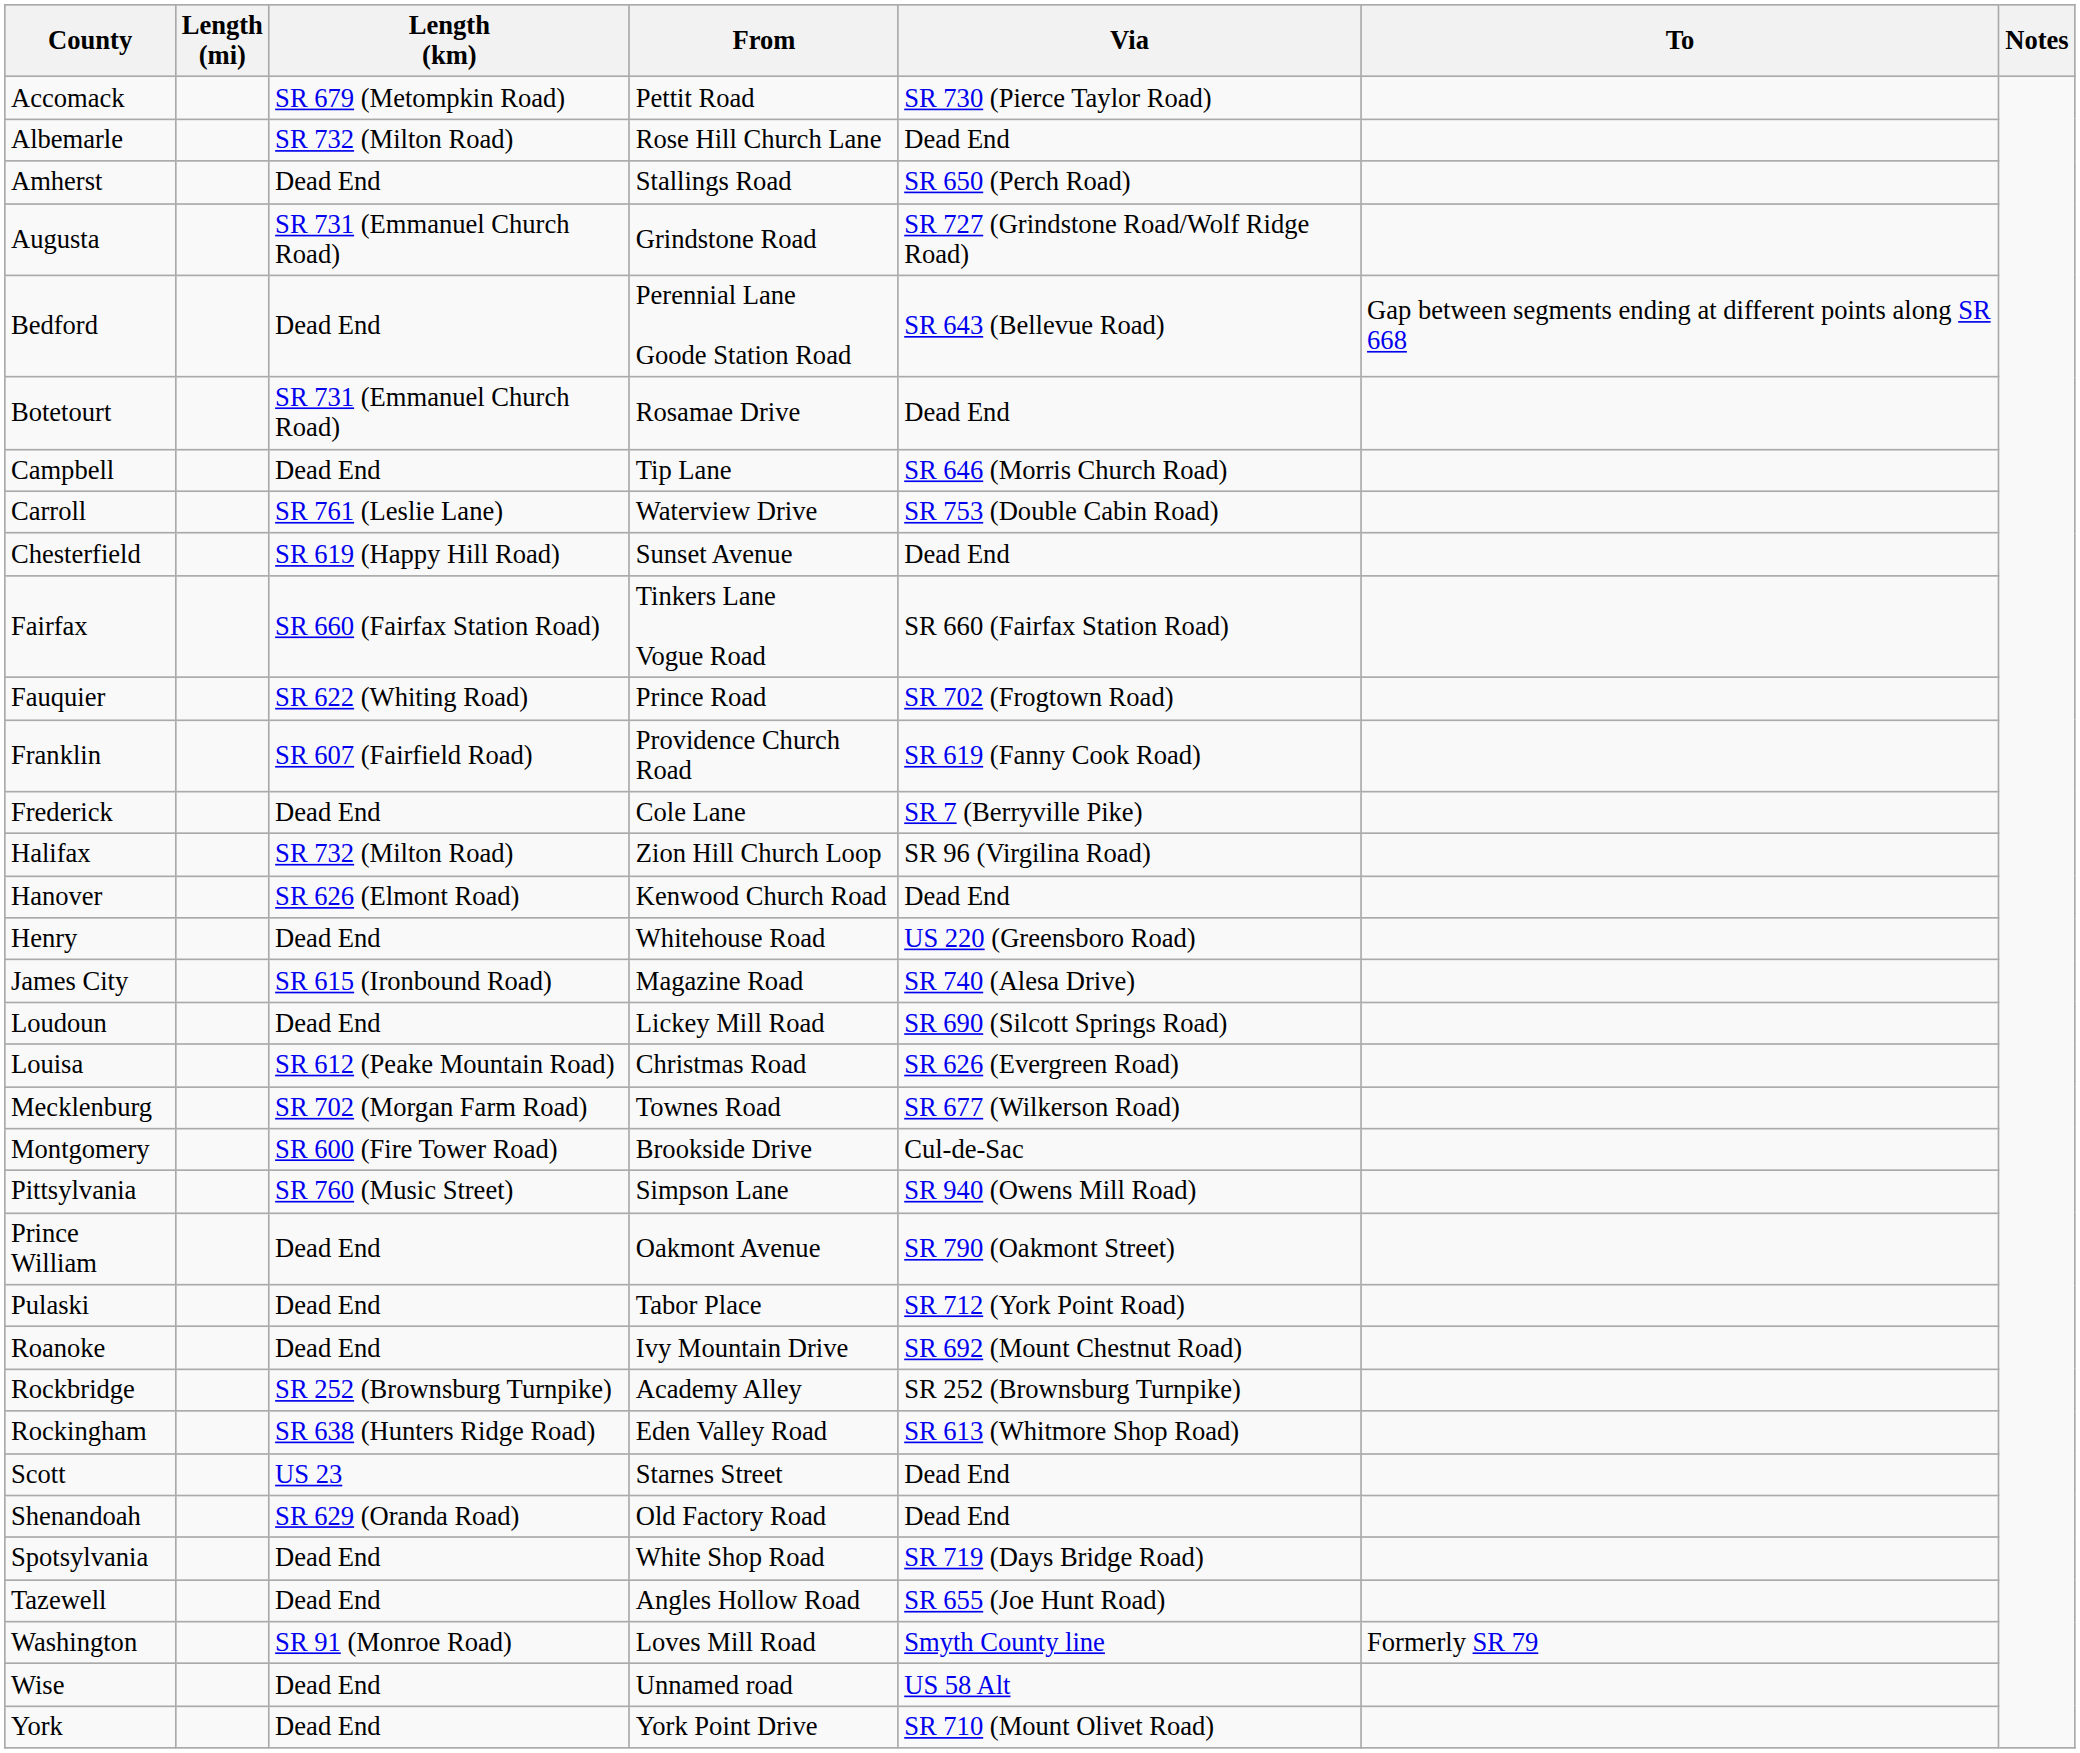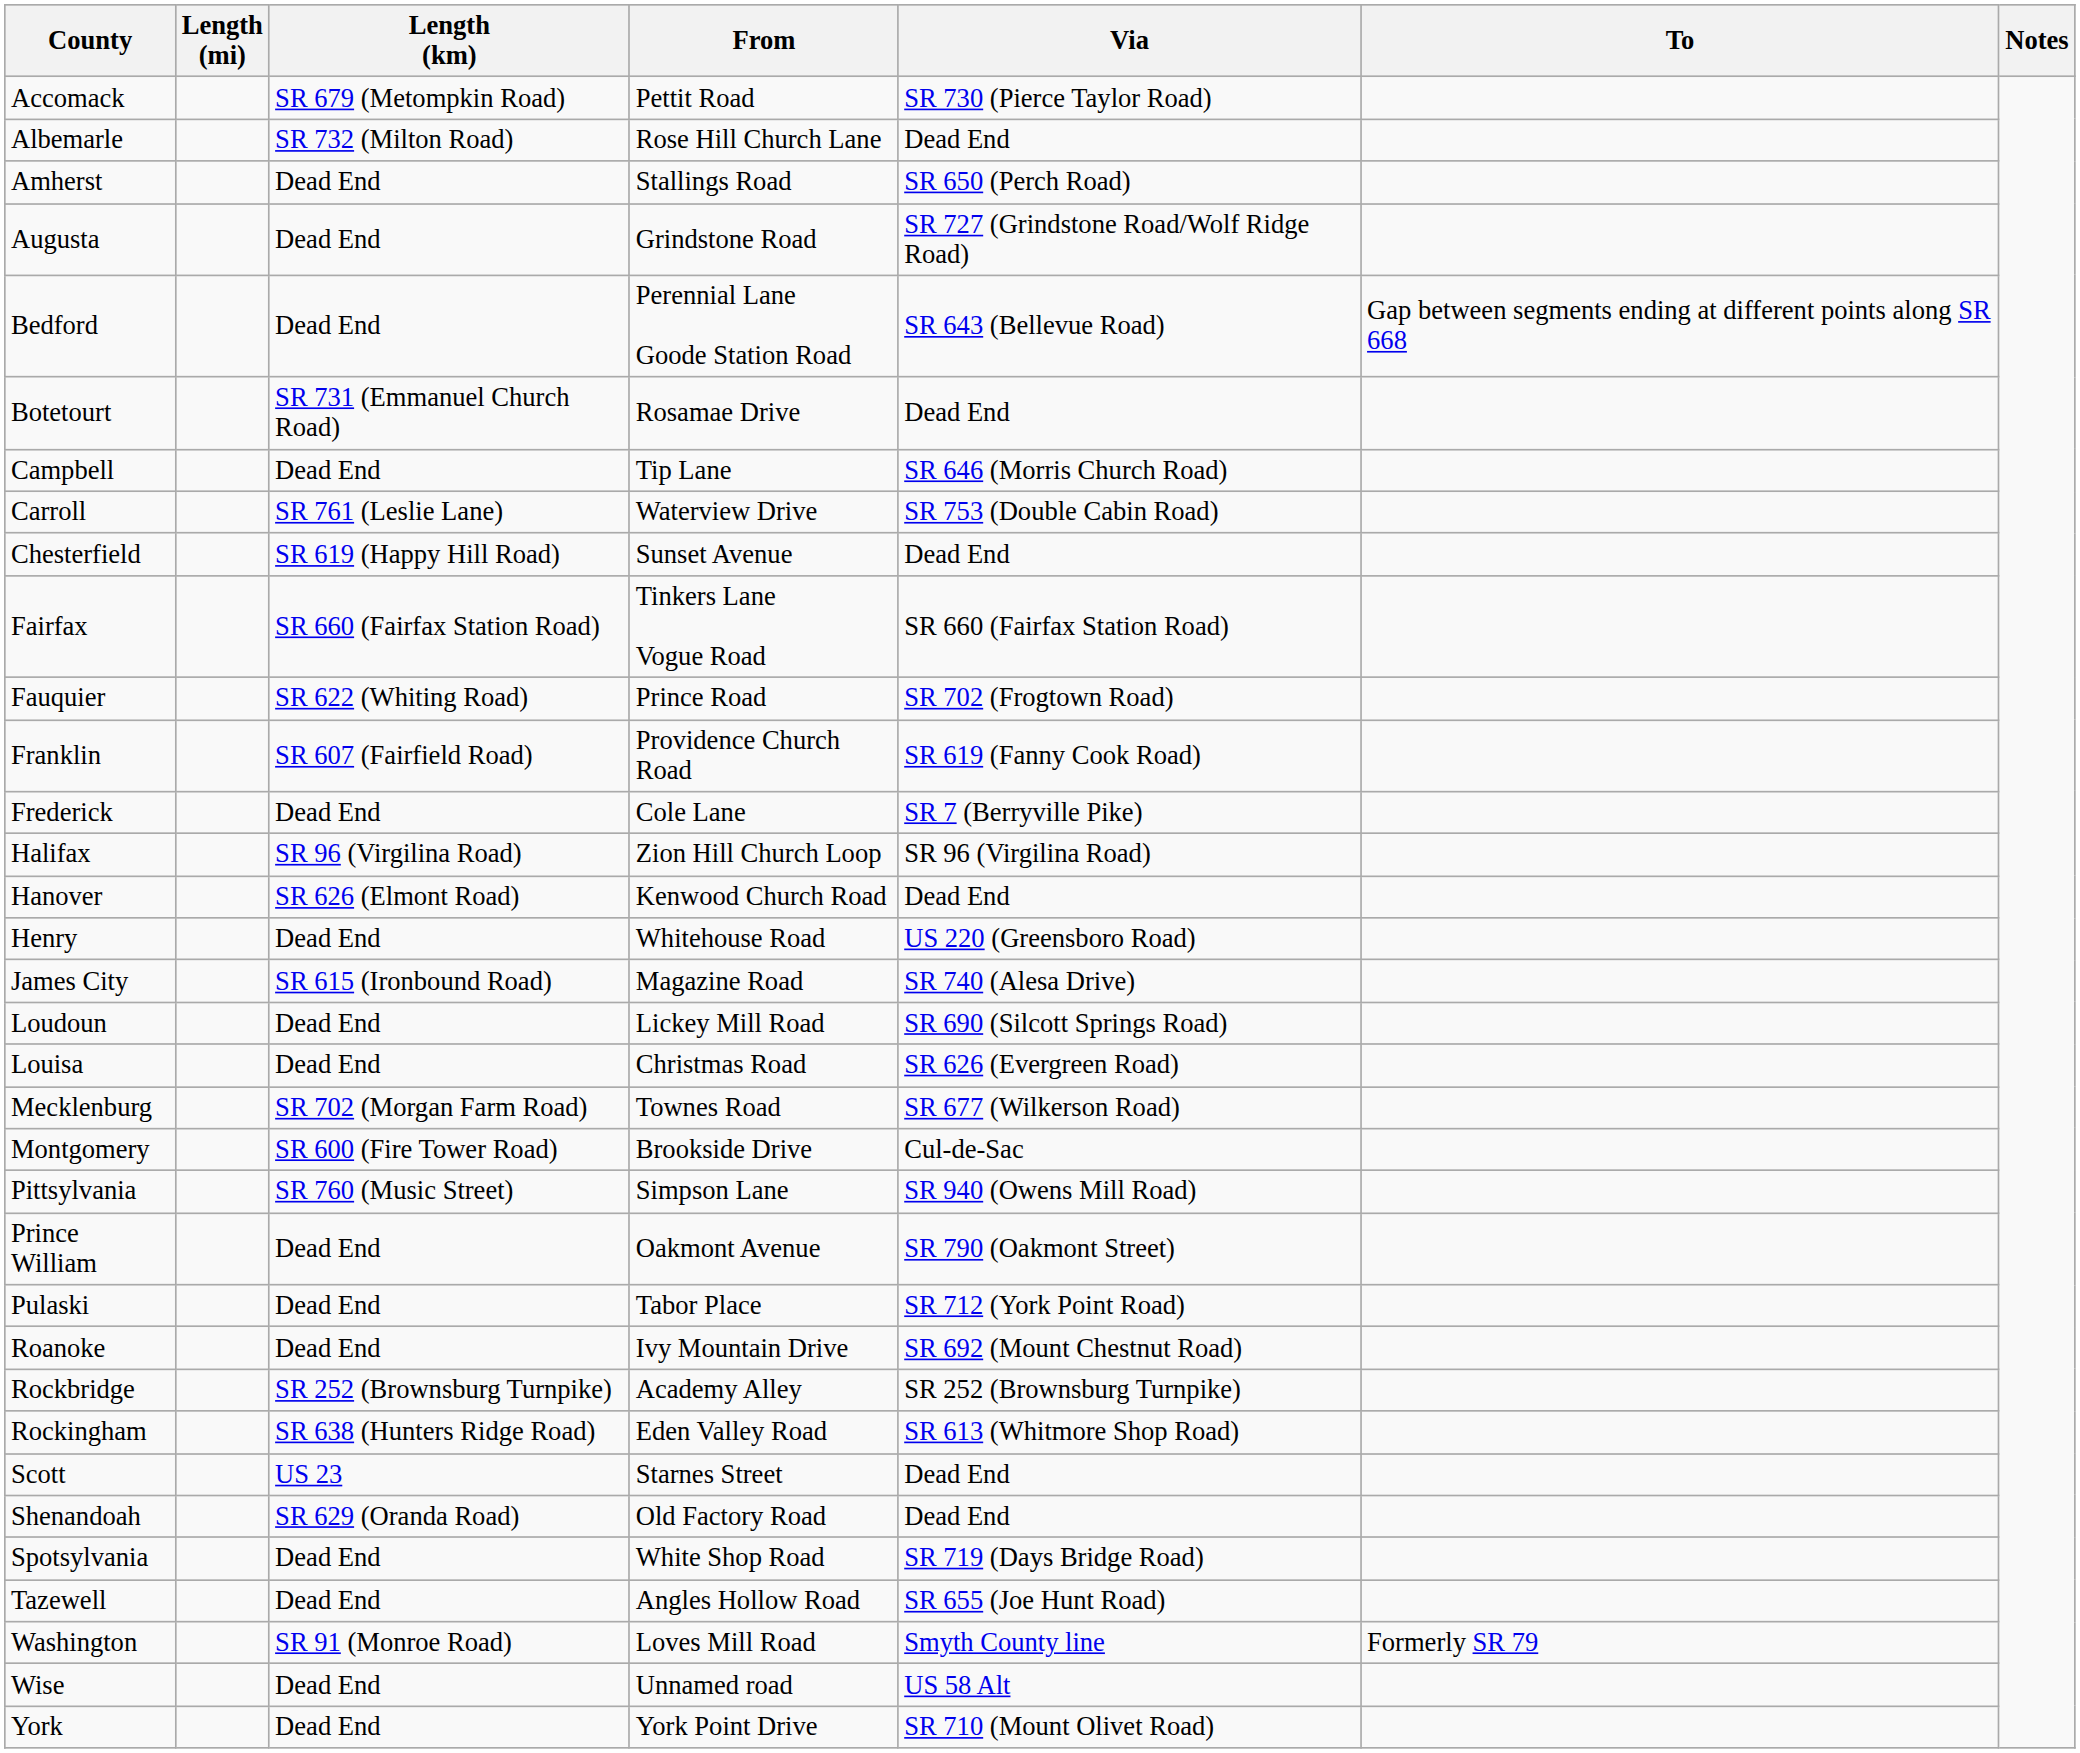(422, 238) SR 731 (Emmanuel Church Road) -> (328, 238) Dead End
(394, 854) SR 732 (Milton Road) -> (398, 854) SR 96 (Virgilina Road)
(445, 1064) SR 612 (Peake Mountain Road) -> (328, 1064) Dead End
